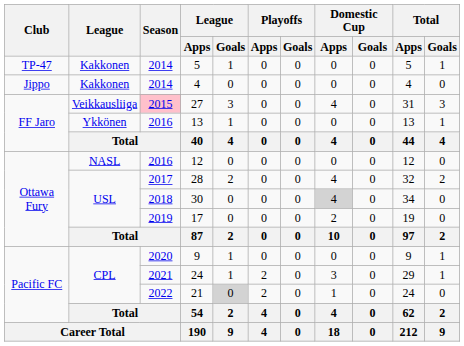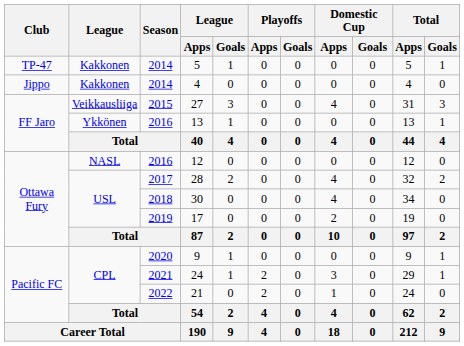(160, 103) pink background -> (160, 103) no background
(334, 198) lightgrey background -> (334, 198) no background
(231, 293) lightgrey background -> (231, 293) no background
